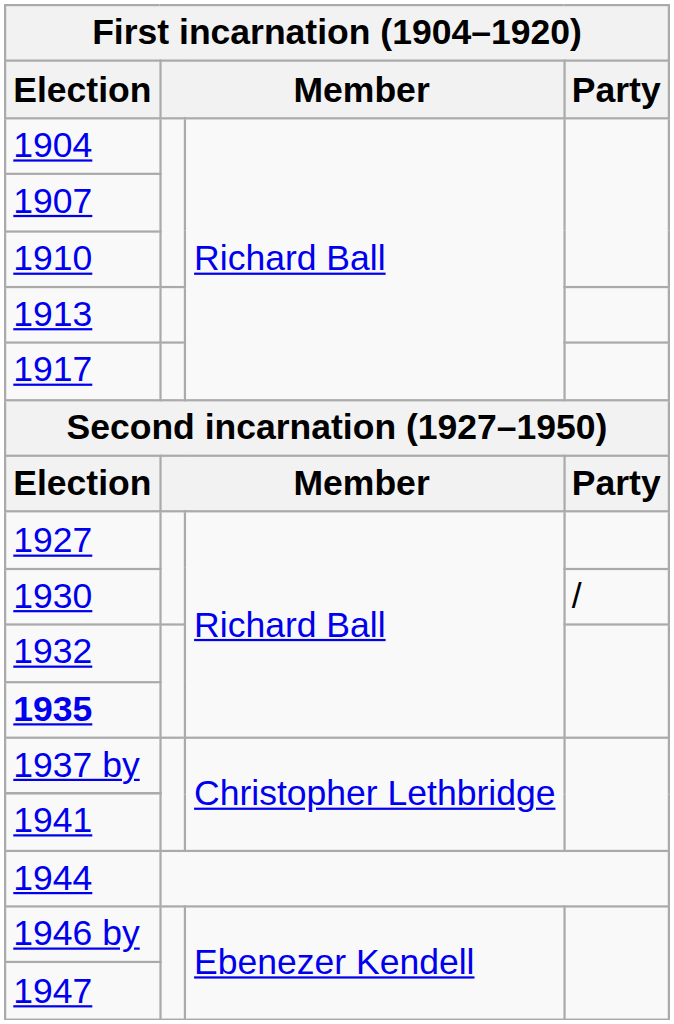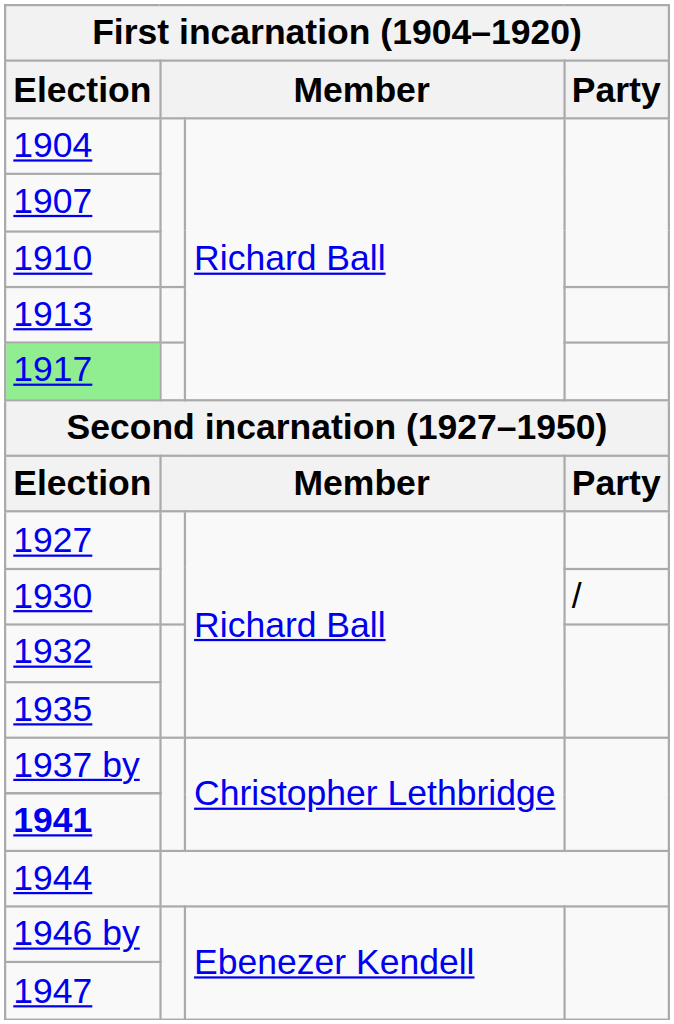(53, 370) no background -> (53, 370) lightgreen background
(53, 708) bold -> (53, 708) normal
(53, 821) normal -> (53, 821) bold
